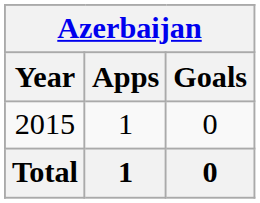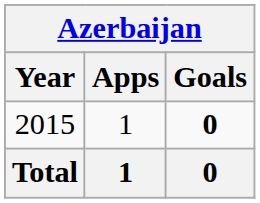(210, 124) normal -> (210, 124) bold
